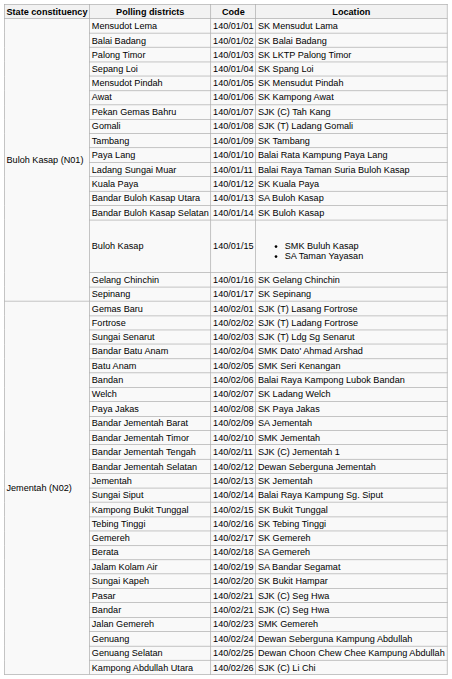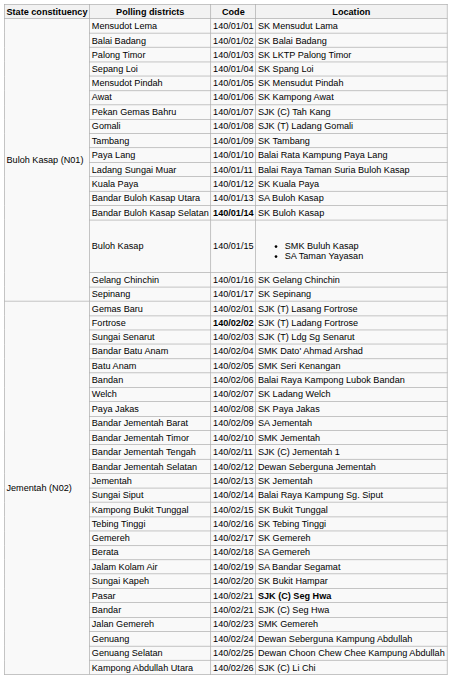(233, 212) normal -> (233, 212) bold
(233, 322) normal -> (233, 322) bold
(294, 595) normal -> (295, 595) bold
